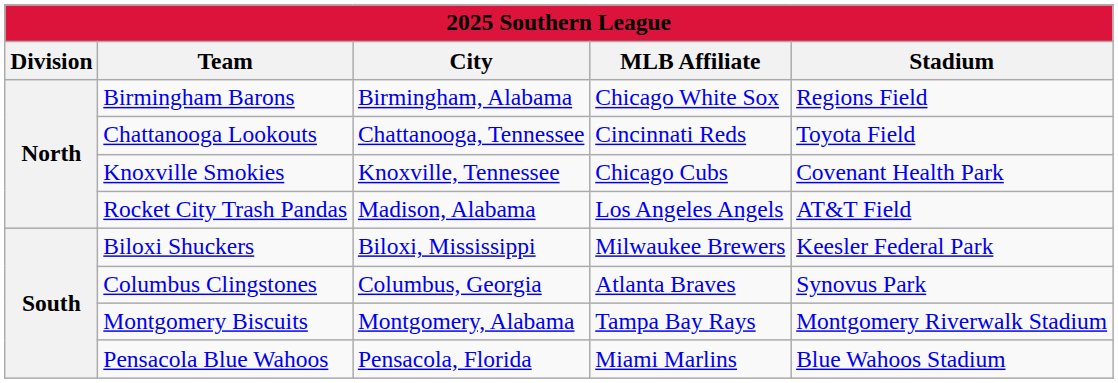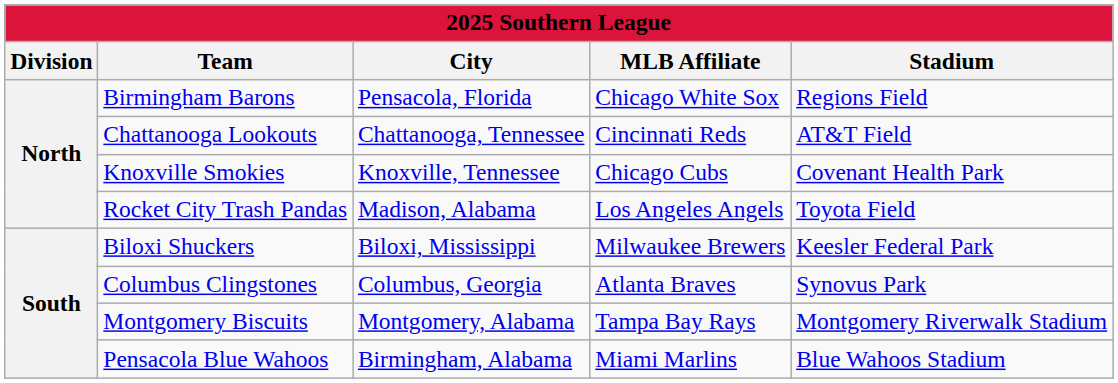(465, 97) Birmingham, Alabama -> (445, 97) Pensacola, Florida
(856, 135) Toyota Field -> (854, 135) AT&T Field
(854, 209) AT&T Field -> (856, 209) Toyota Field
(445, 358) Pensacola, Florida -> (465, 358) Birmingham, Alabama
